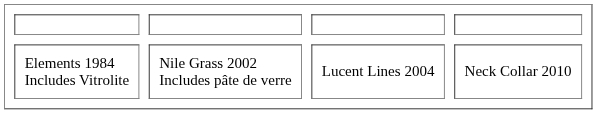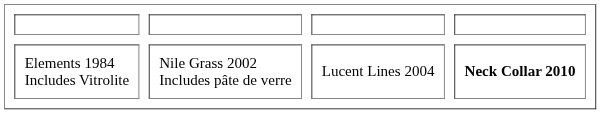(518, 71) normal -> (520, 71) bold
